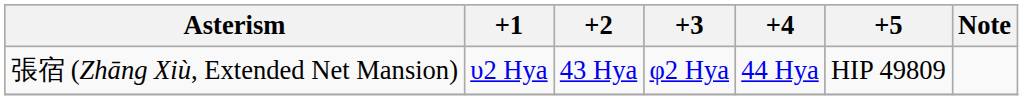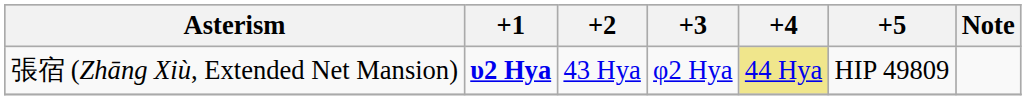(509, 70) normal -> (511, 70) bold
(780, 70) no background -> (784, 70) khaki background
